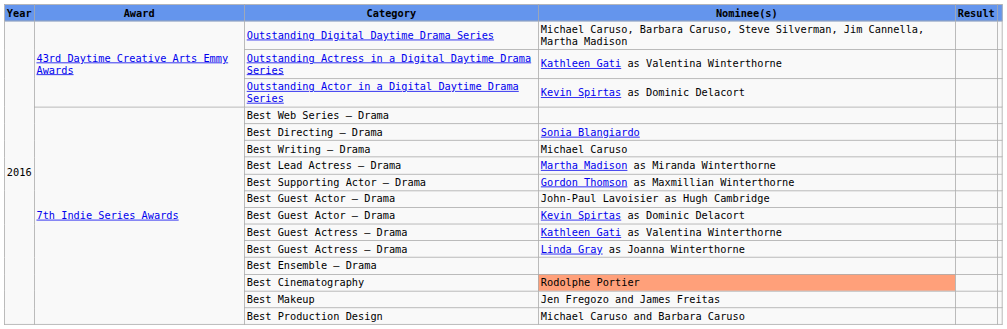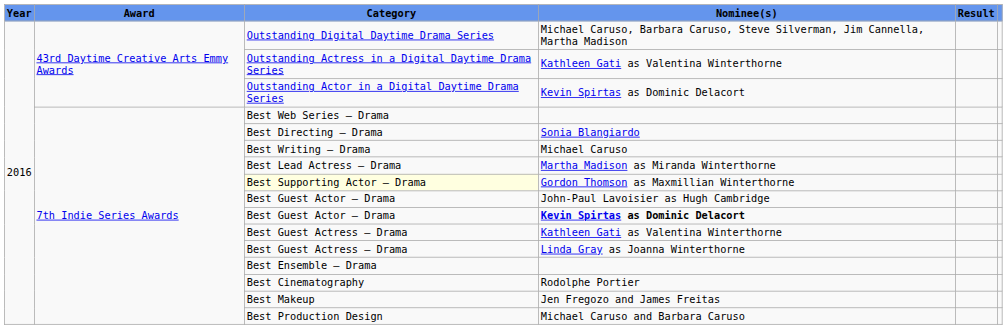(336, 182) no background -> (336, 182) lightyellow background
(643, 216) normal -> (643, 216) bold
(590, 283) lightsalmon background -> (590, 283) no background
